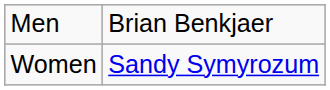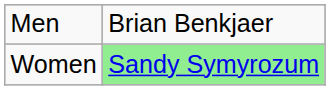(214, 64) no background -> (214, 64) lightgreen background
